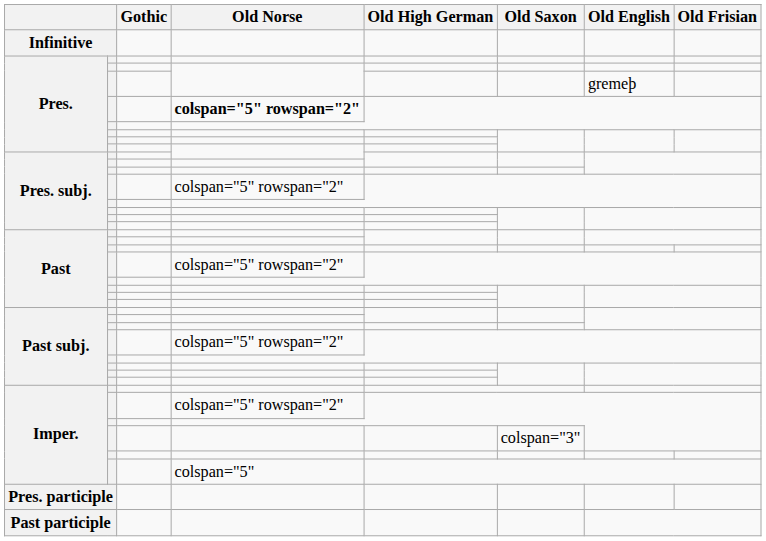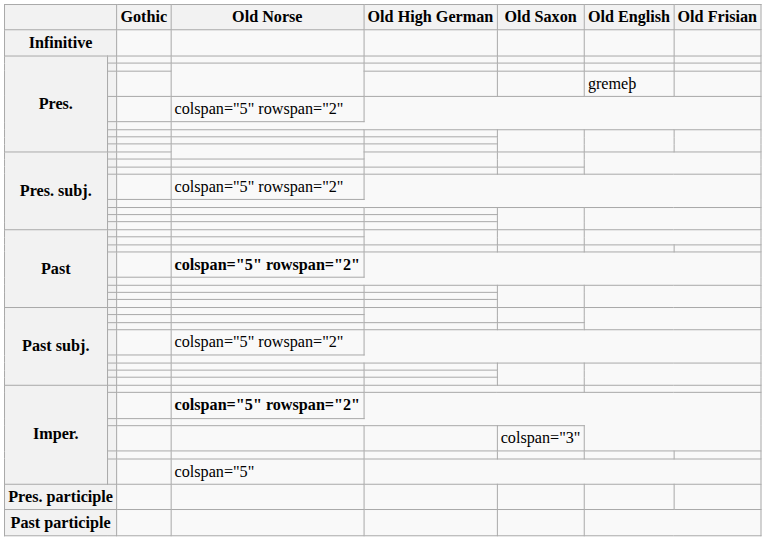(267, 109) bold -> (259, 109) normal
(259, 264) normal -> (267, 264) bold
(259, 405) normal -> (267, 405) bold
